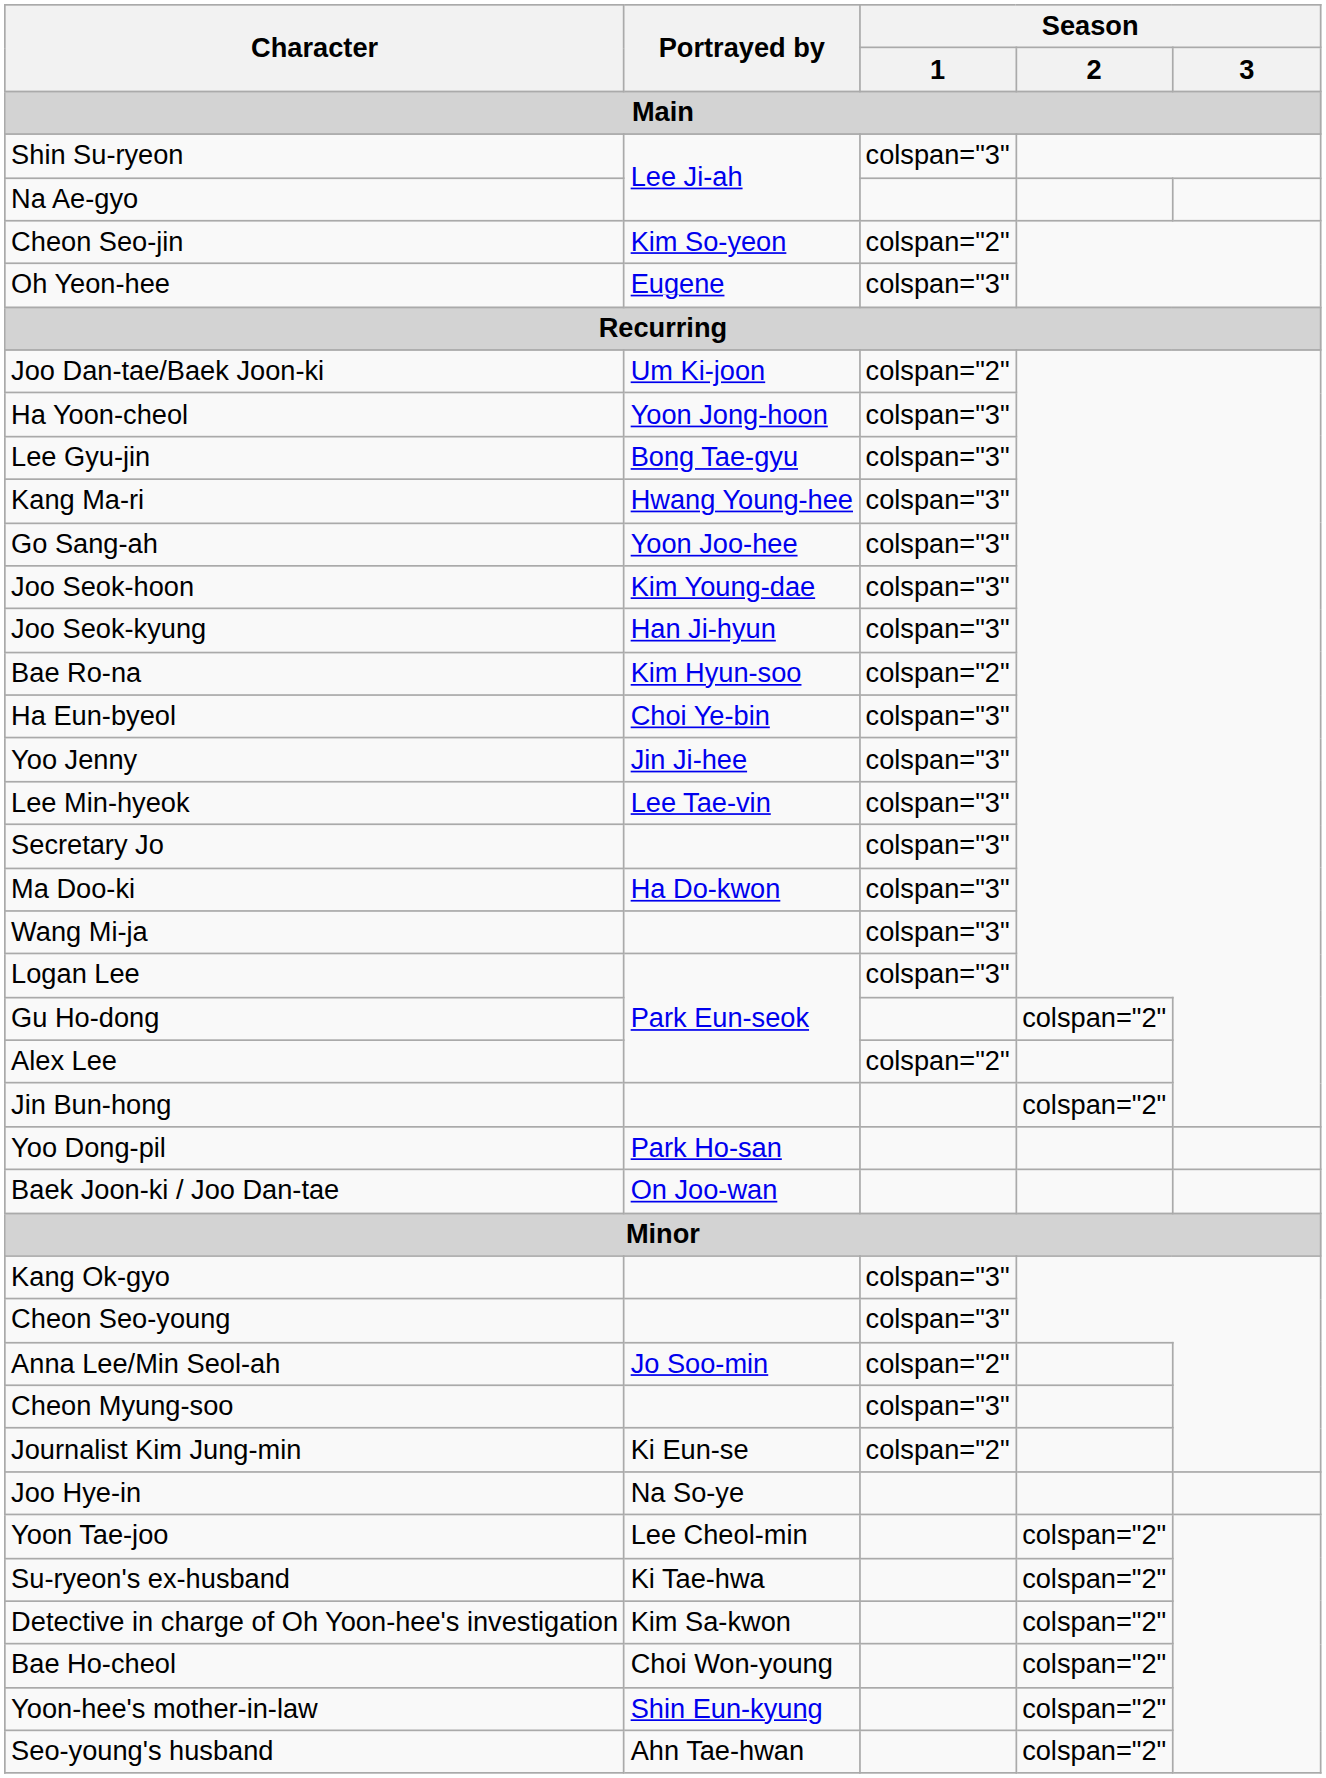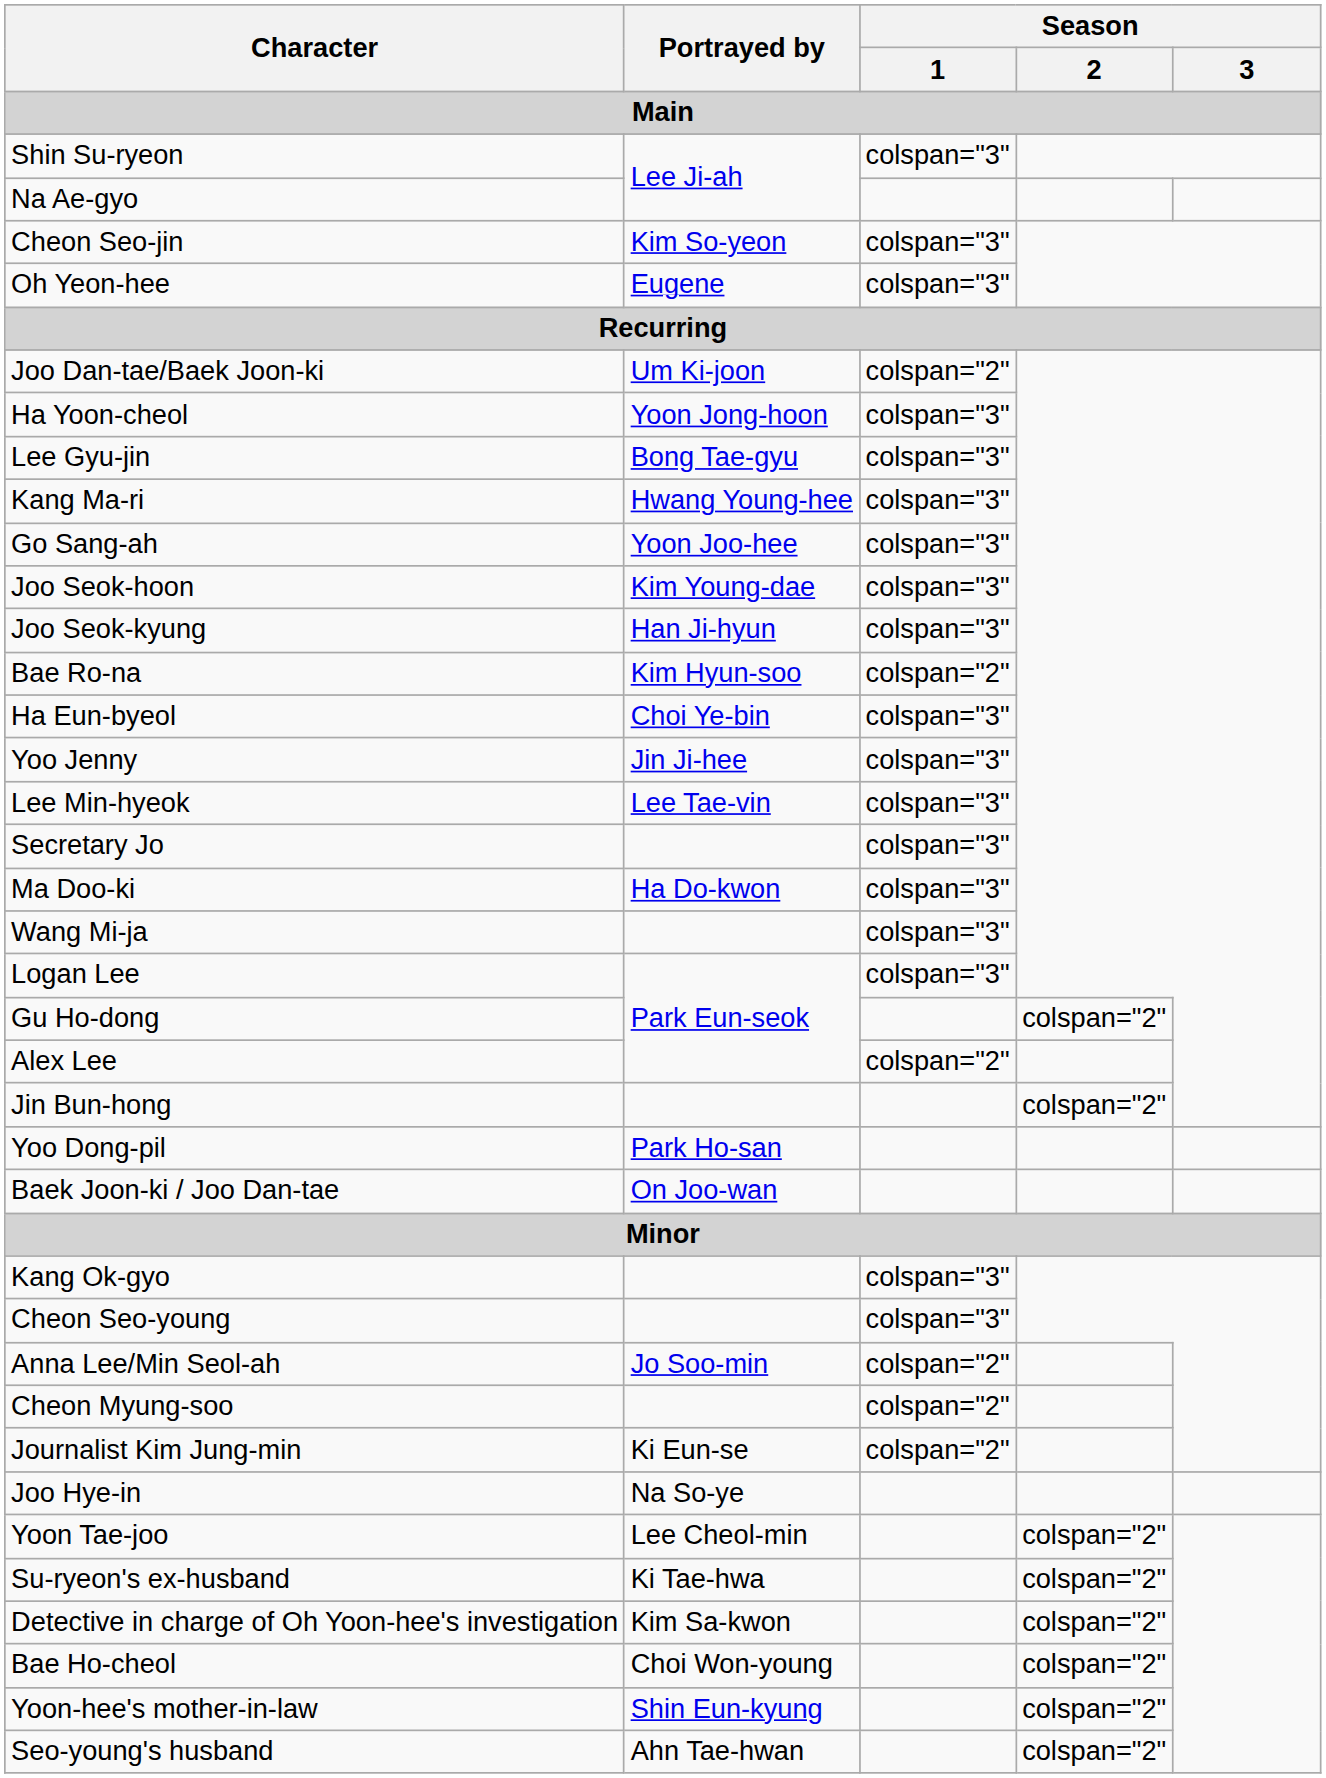(938, 241) colspan="2" -> (938, 241) colspan="3"
(938, 1406) colspan="3" -> (938, 1406) colspan="2"
